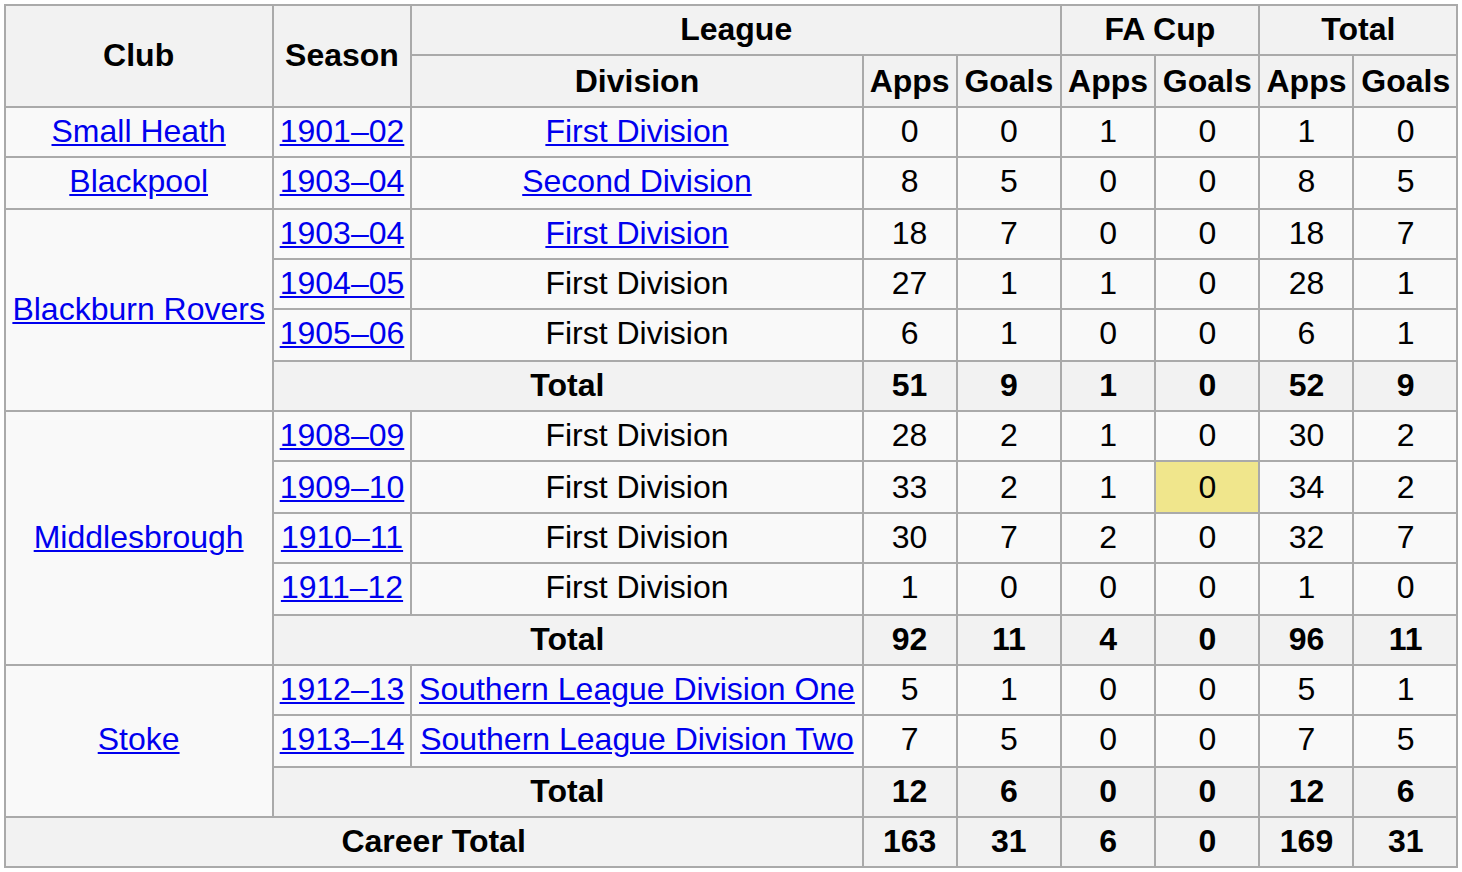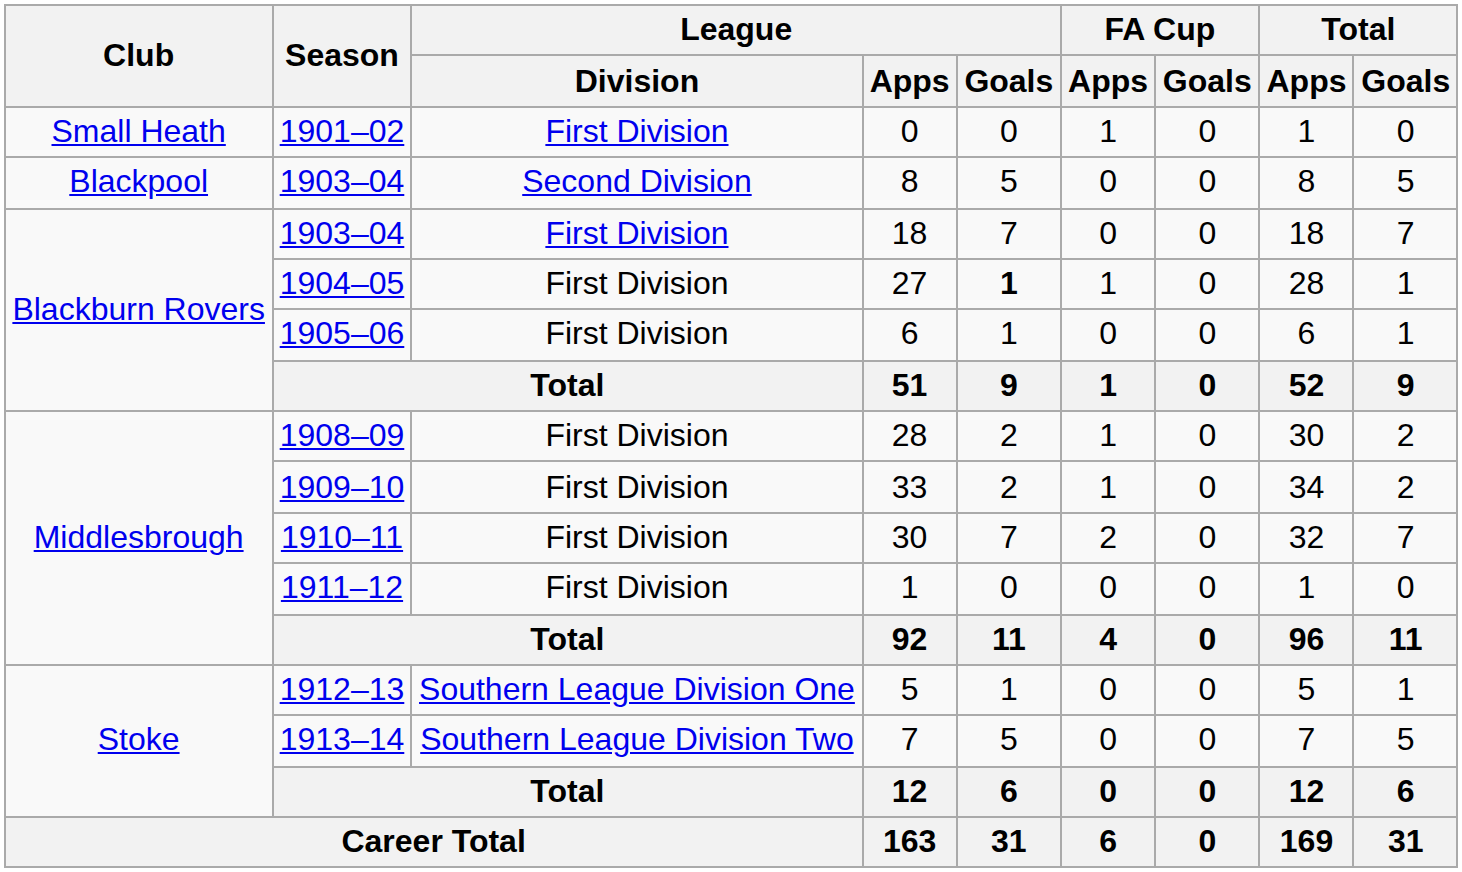(1009, 283) normal -> (1009, 283) bold
(1207, 486) khaki background -> (1207, 486) no background
